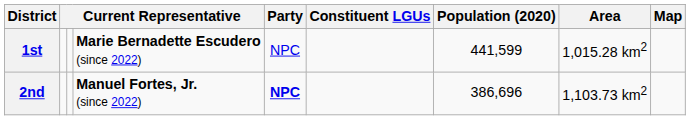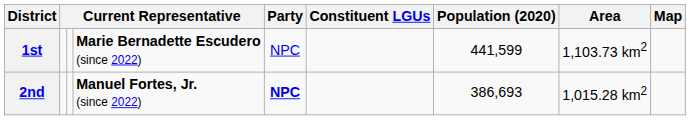(605, 50) 1,015.28 km2 -> (605, 50) 1,103.73 km2
(496, 93) 386,696 -> (496, 93) 386,693
(605, 93) 1,103.73 km2 -> (605, 93) 1,015.28 km2
